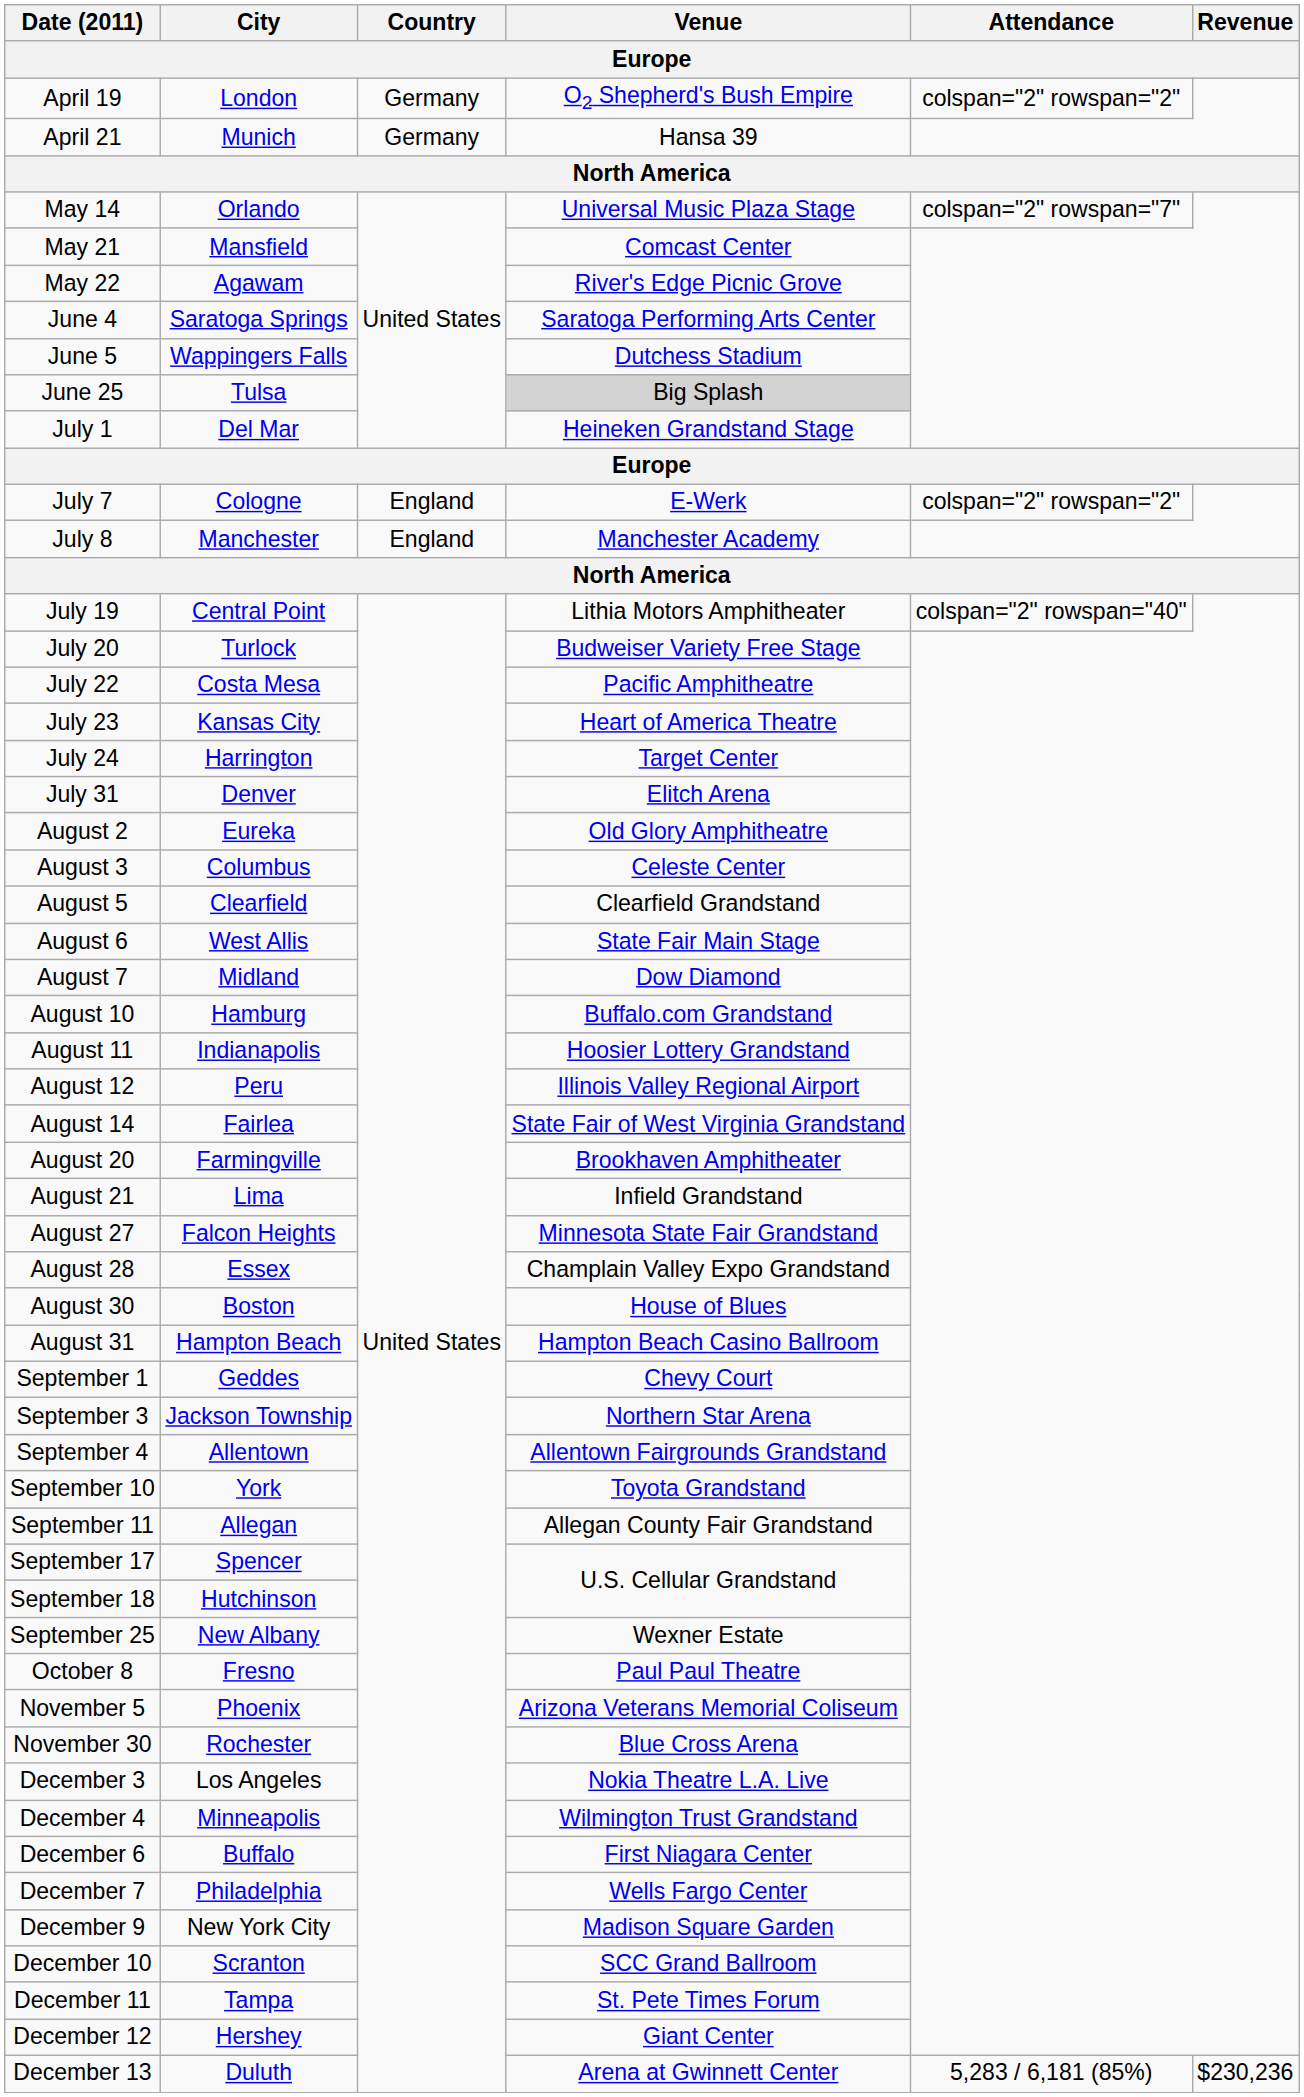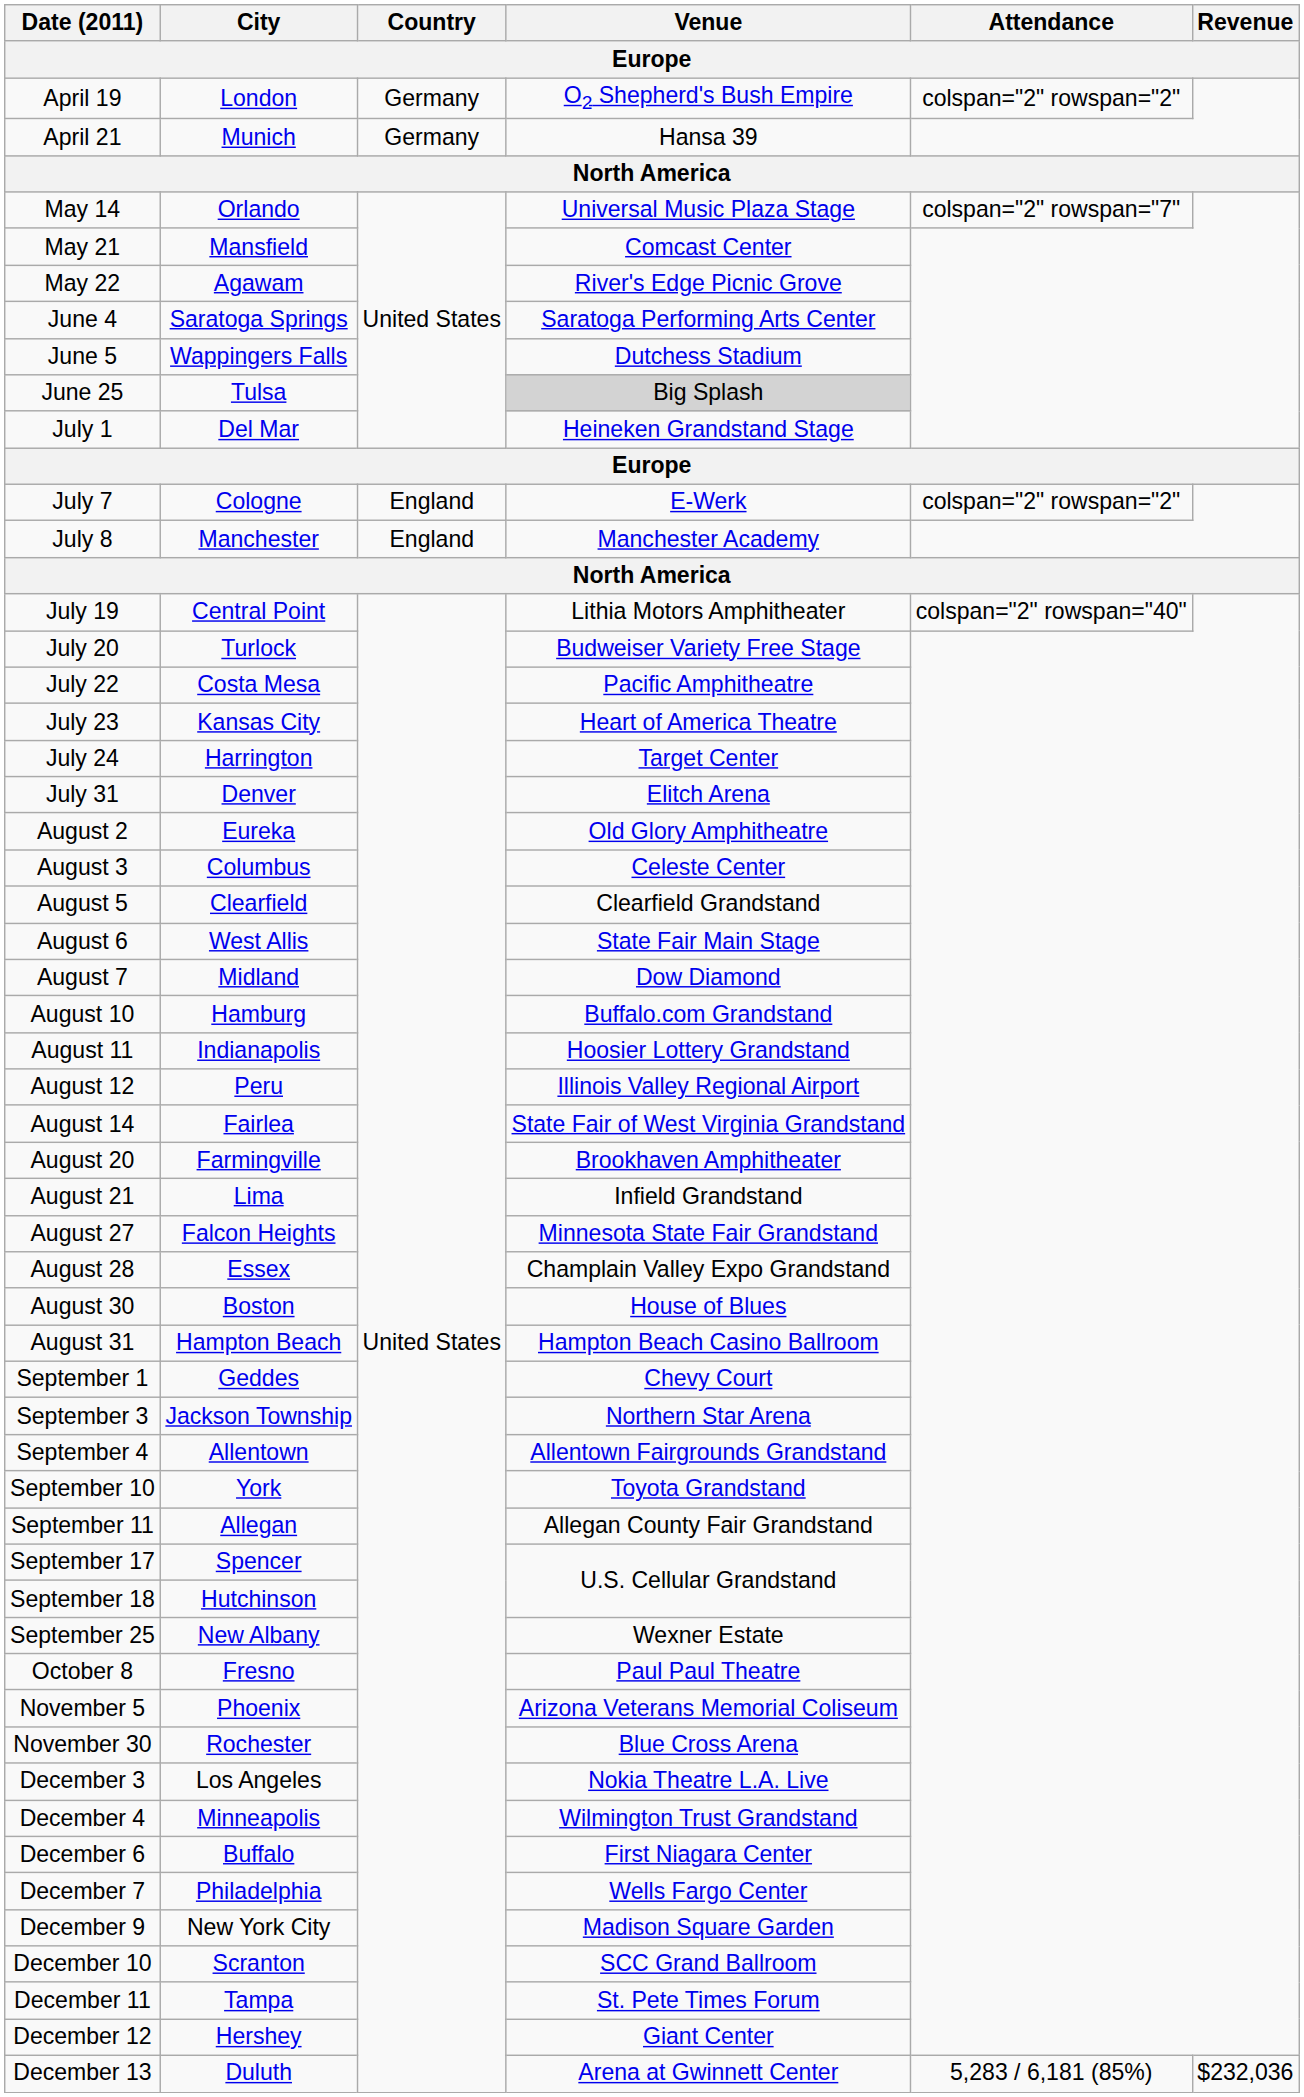(1245, 2073) $230,236 -> (1245, 2073) $232,036
